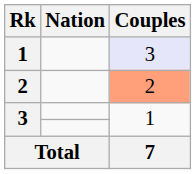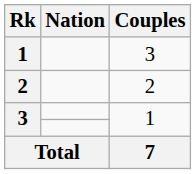(150, 53) lavender background -> (150, 53) no background
(150, 86) lightsalmon background -> (150, 86) no background
